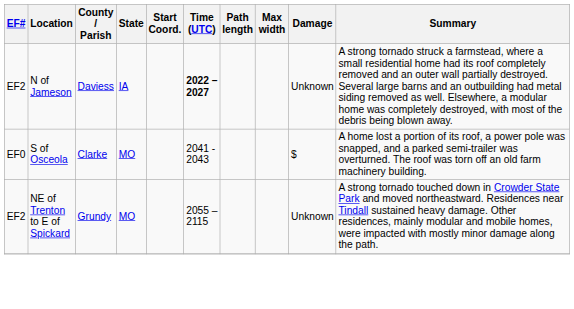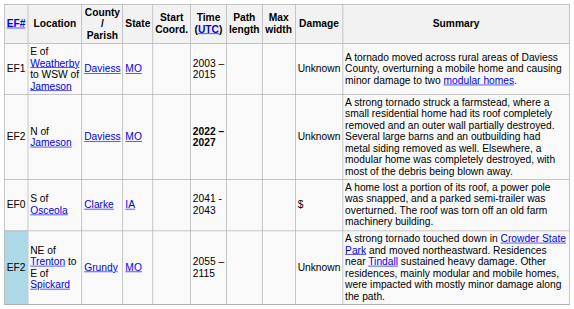+ row: (55, 69)
(124, 86) IA -> (134, 137) MO
(127, 154) MO -> (130, 205) IA
(16, 216) no background -> (16, 267) lightblue background
